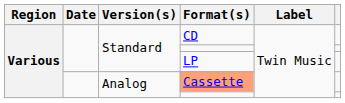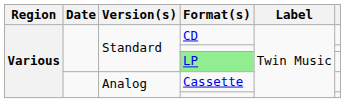(191, 61) no background -> (191, 61) lightgreen background
(213, 82) lightsalmon background -> (213, 82) no background
